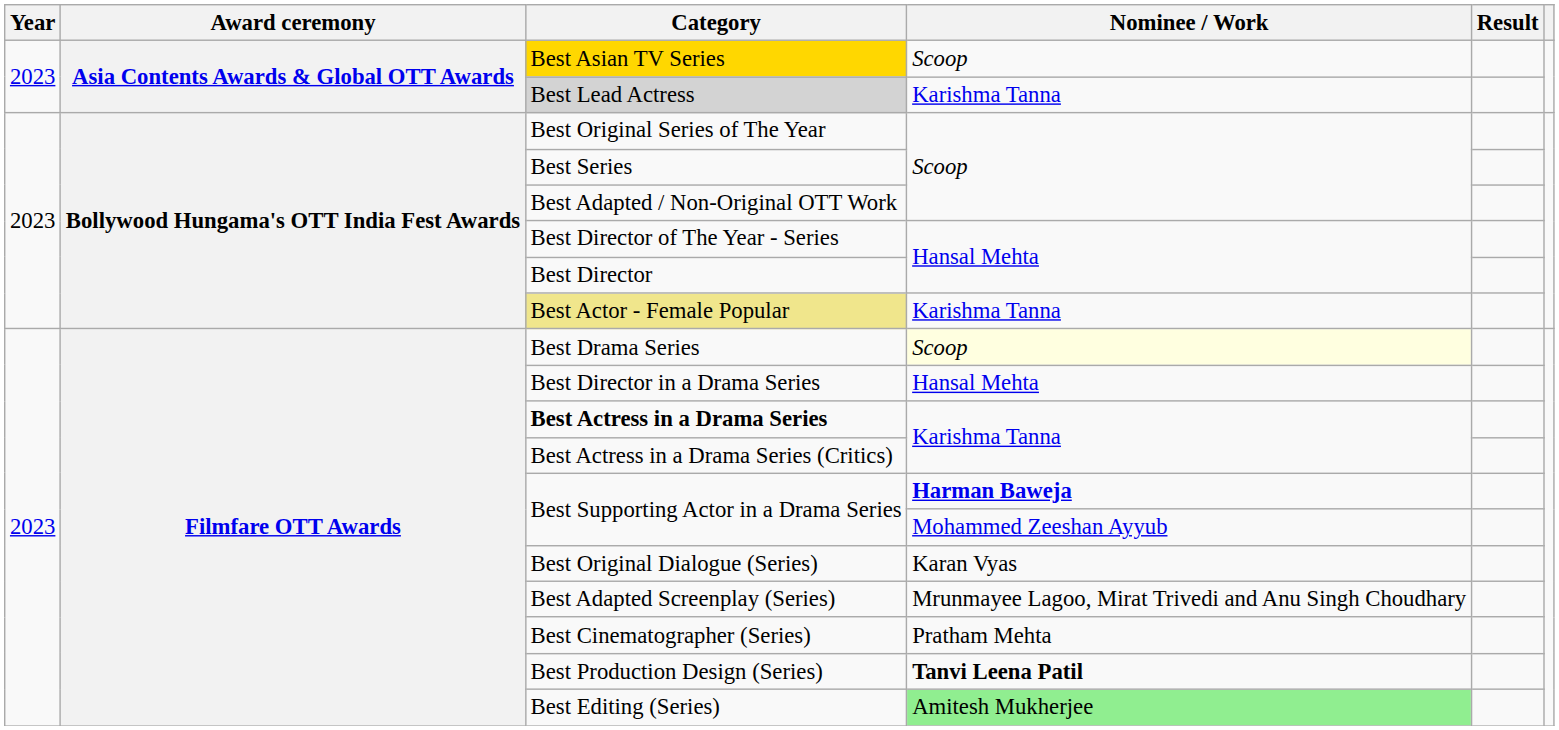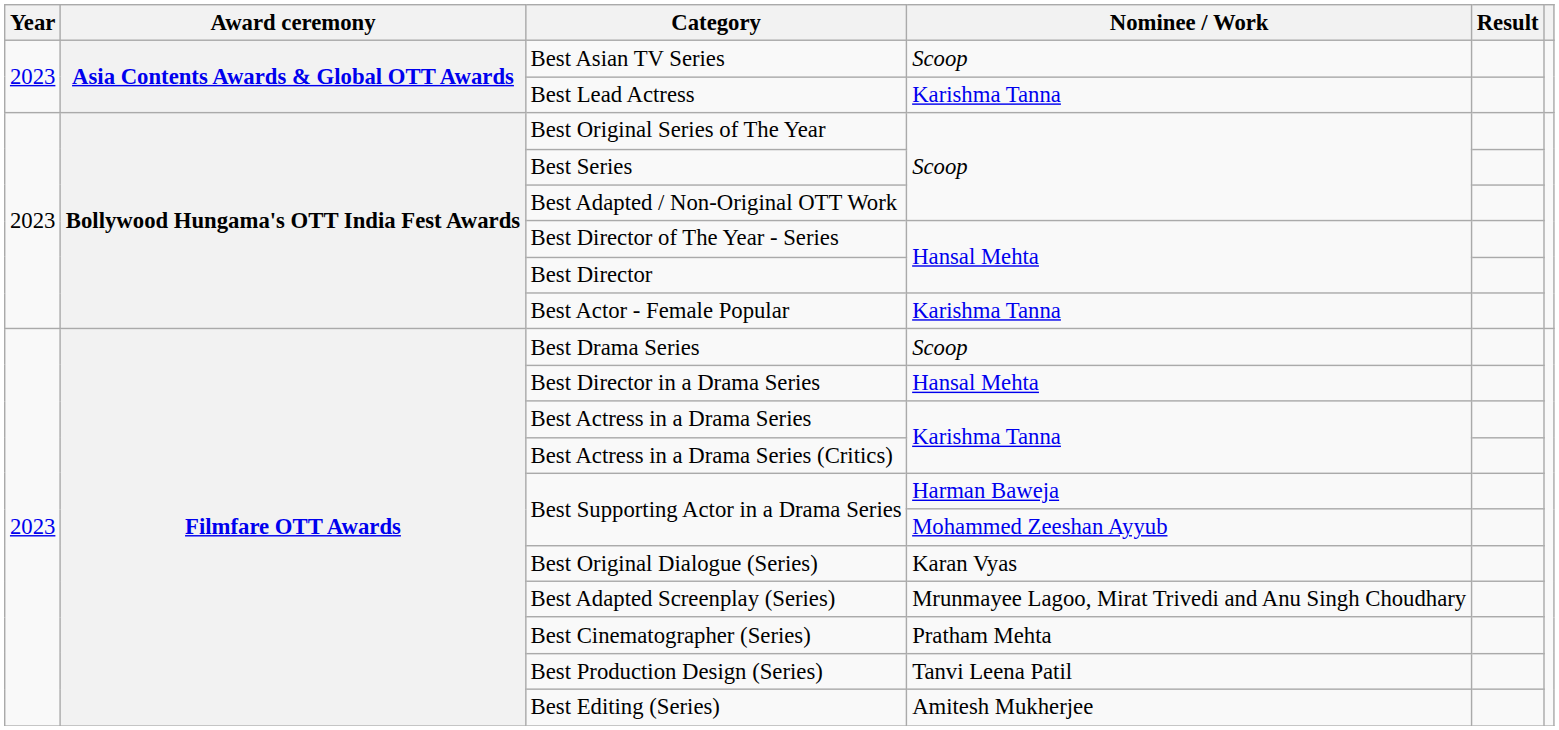(628, 58) gold background -> (628, 58) no background
(613, 94) lightgrey background -> (613, 94) no background
(660, 310) khaki background -> (660, 310) no background
(940, 346) lightyellow background -> (940, 346) no background
(679, 418) bold -> (671, 418) normal
(992, 490) bold -> (986, 490) normal
(998, 671) bold -> (992, 671) normal
(1003, 707) lightgreen background -> (1003, 707) no background
